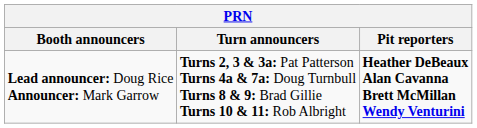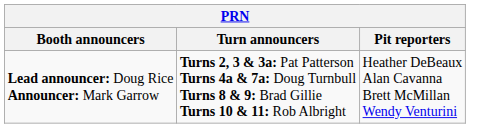(415, 87) bold -> (412, 87) normal
